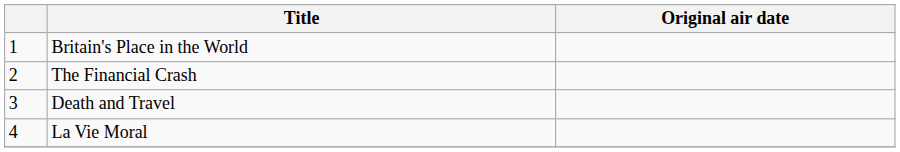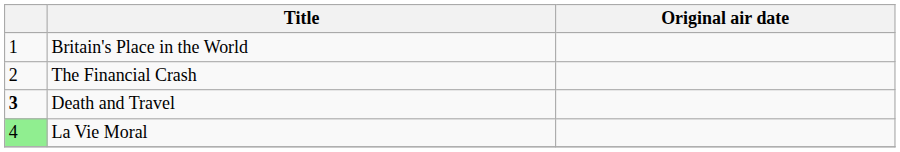(13, 103) normal -> (13, 103) bold
(13, 132) no background -> (13, 132) lightgreen background
